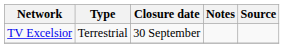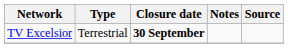(167, 33) normal -> (169, 33) bold
